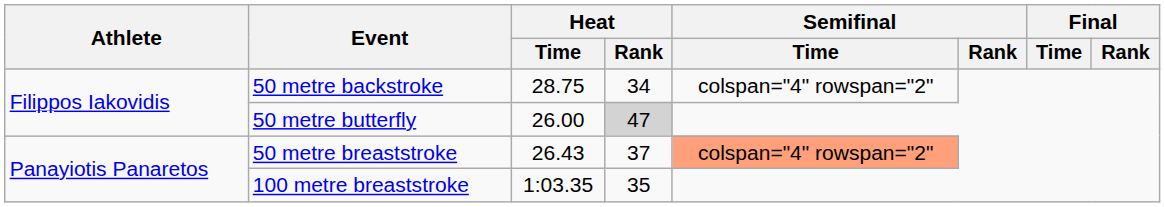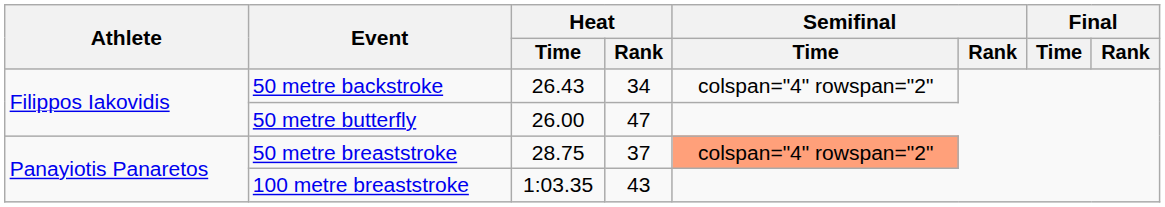(558, 86) 28.75 -> (558, 86) 26.43
(639, 120) lightgrey background -> (639, 120) no background
(558, 153) 26.43 -> (558, 153) 28.75
(639, 186) 35 -> (639, 186) 43
